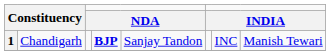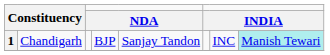(106, 40) bold -> (105, 40) normal
(283, 40) no background -> (281, 40) paleturquoise background
